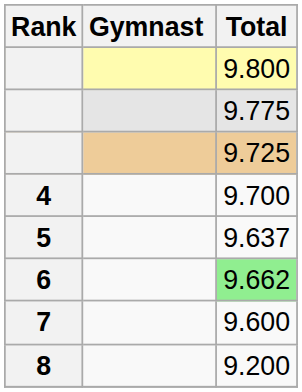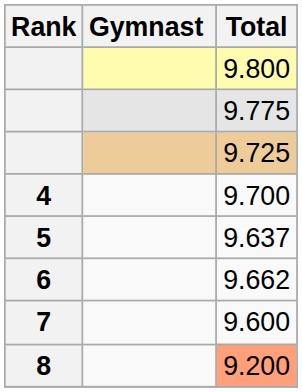(257, 280) lightgreen background -> (257, 280) no background
(257, 365) no background -> (257, 365) lightsalmon background
